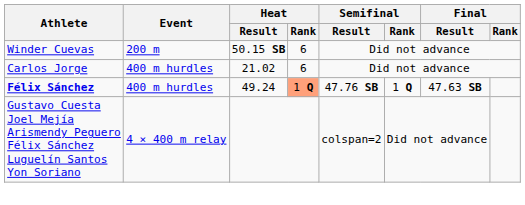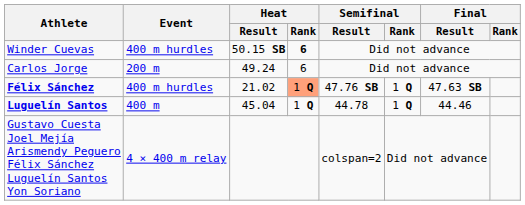(143, 50) 200 m -> (170, 50) 400 m hurdles
(303, 50) normal -> (303, 50) bold
(170, 68) 400 m hurdles -> (143, 68) 200 m
(259, 68) 21.02 -> (259, 68) 49.24
(259, 87) 49.24 -> (259, 87) 21.02
+ row: (57, 106)
